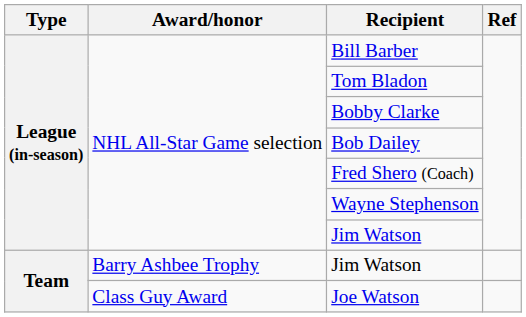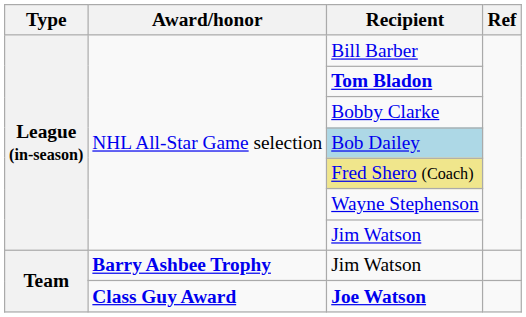(379, 81) normal -> (382, 81) bold
(376, 142) no background -> (376, 142) lightblue background
(402, 173) no background -> (402, 173) khaki background
(176, 265) normal -> (182, 265) bold
(160, 296) normal -> (164, 296) bold
(375, 296) normal -> (379, 296) bold
